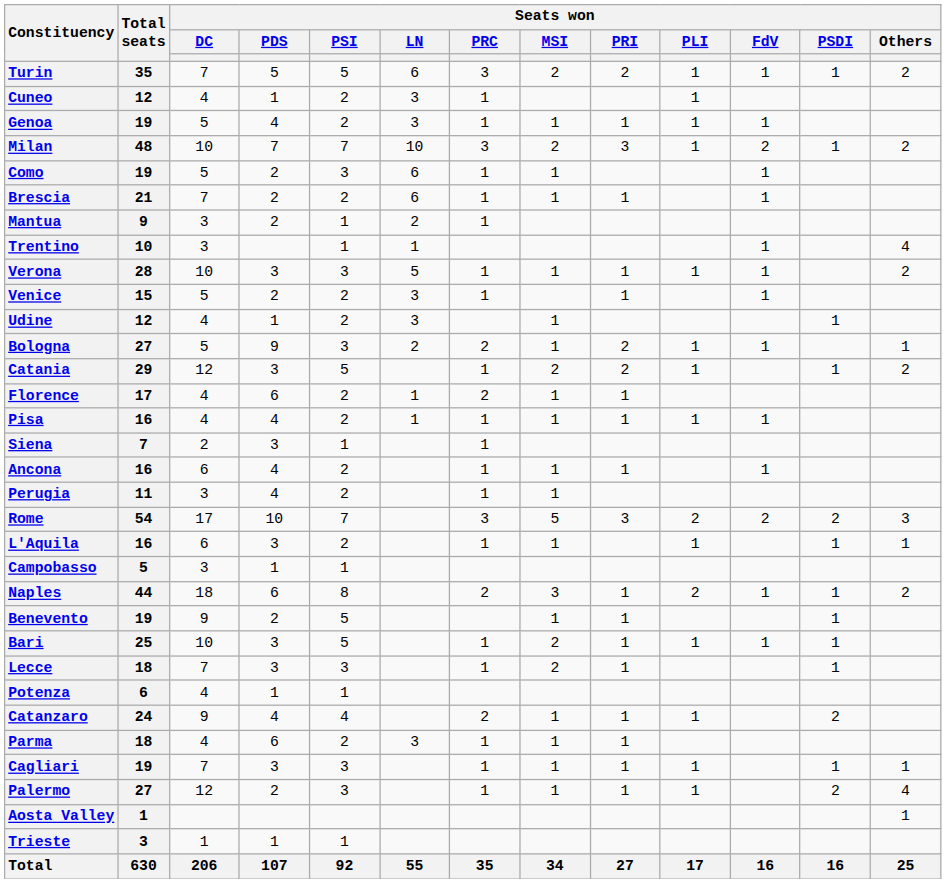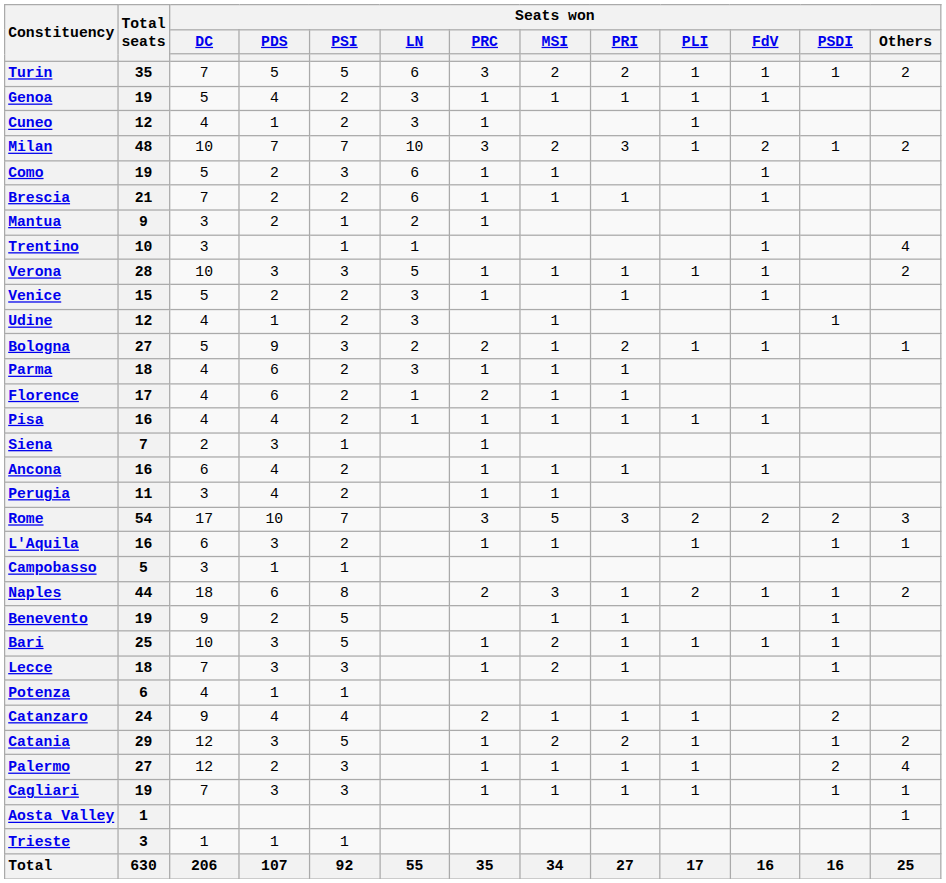rows swapped: (30, 98) <-> (30, 123)
rows swapped: (30, 742) <-> (39, 371)
rows swapped: (39, 792) <-> (44, 767)
